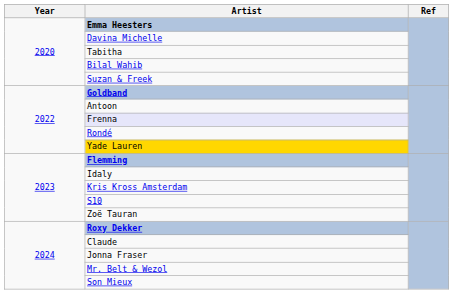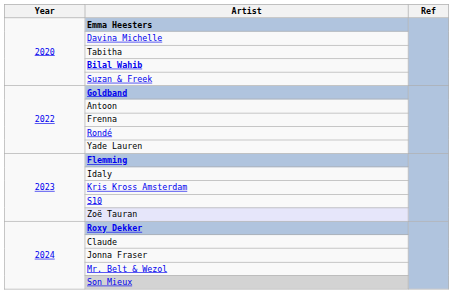(115, 65) normal -> (115, 65) bold
(102, 120) lavender background -> (102, 120) no background
(115, 147) gold background -> (115, 147) no background
(112, 214) no background -> (112, 214) lavender background
(110, 282) no background -> (110, 282) lightgrey background
